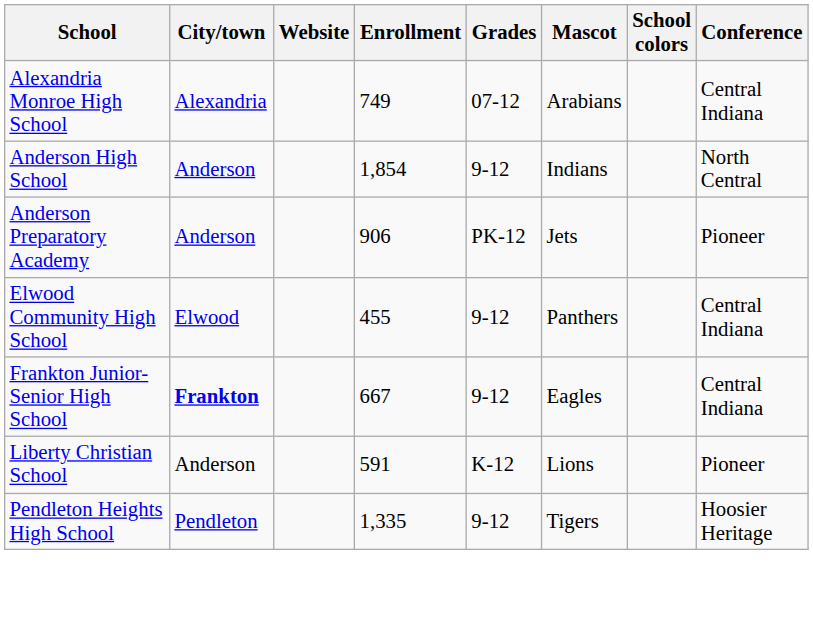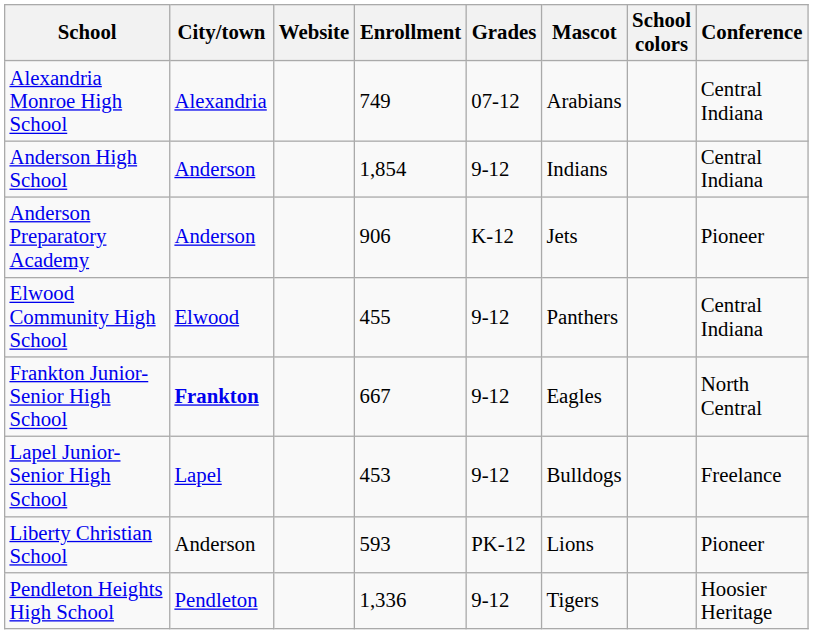(731, 168) North Central -> (732, 168) Central Indiana
(498, 236) PK-12 -> (493, 236) K-12
(732, 396) Central Indiana -> (731, 396) North Central
+ row: (65, 476)
(375, 464) 591 -> (375, 544) 593
(493, 464) K-12 -> (498, 544) PK-12
(383, 521) 1,335 -> (383, 600) 1,336
